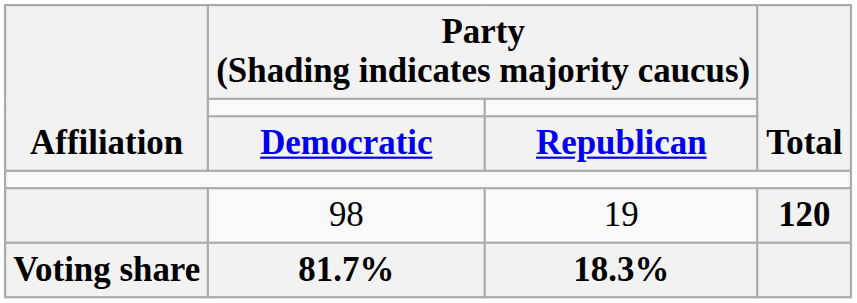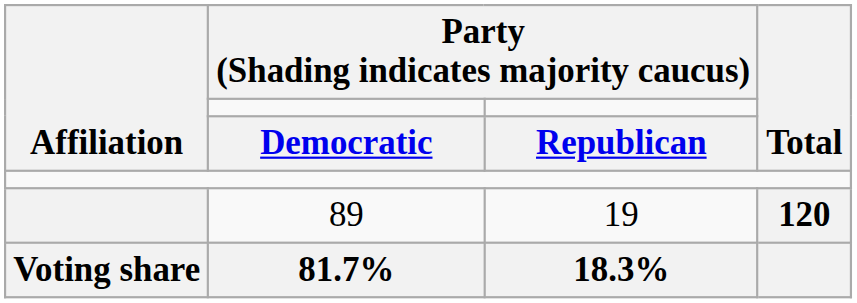(346, 214) 98 -> (346, 214) 89
